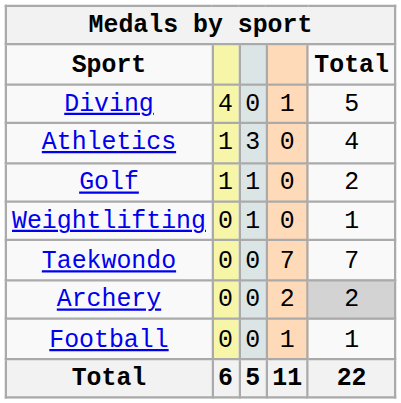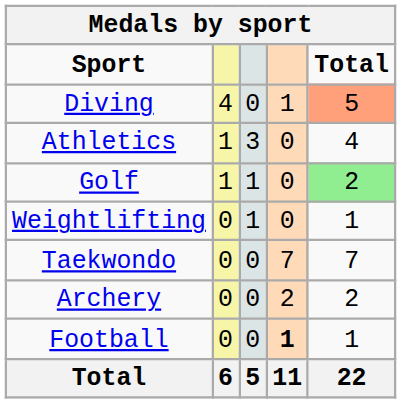(352, 104) no background -> (352, 104) lightsalmon background
(352, 182) no background -> (352, 182) lightgreen background
(352, 300) lightgrey background -> (352, 300) no background
(287, 339) normal -> (287, 339) bold
